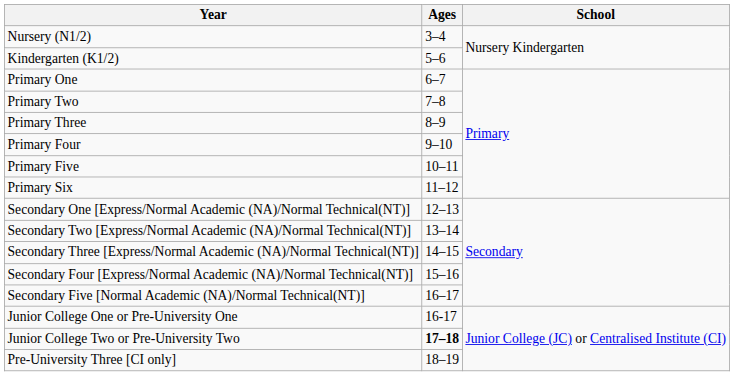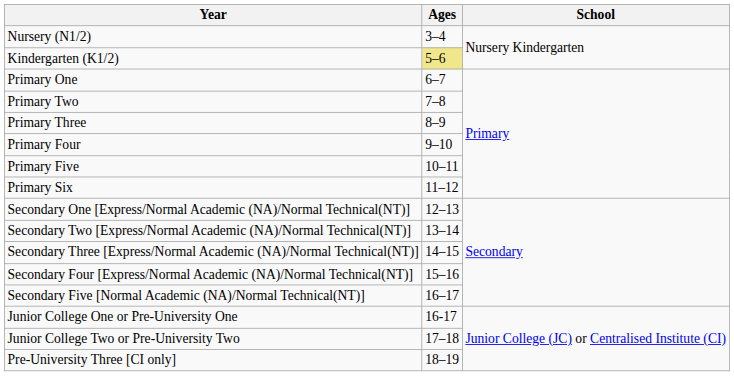(435, 58) no background -> (435, 58) khaki background
(442, 338) bold -> (442, 338) normal
